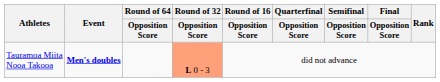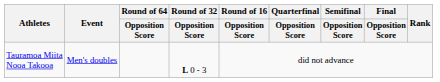(94, 60) bold -> (92, 60) normal
(198, 70) lightsalmon background -> (194, 70) no background
